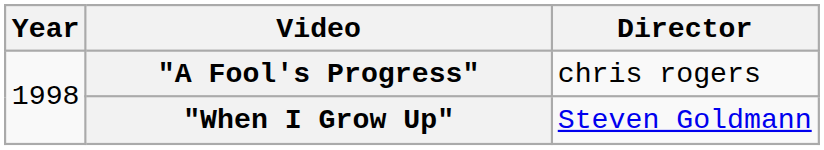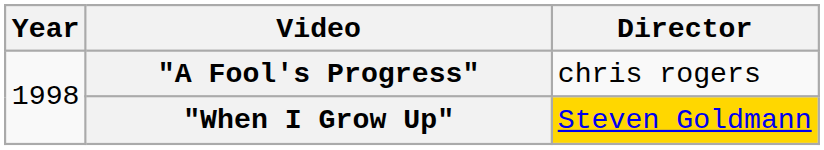(685, 120) no background -> (685, 120) gold background
